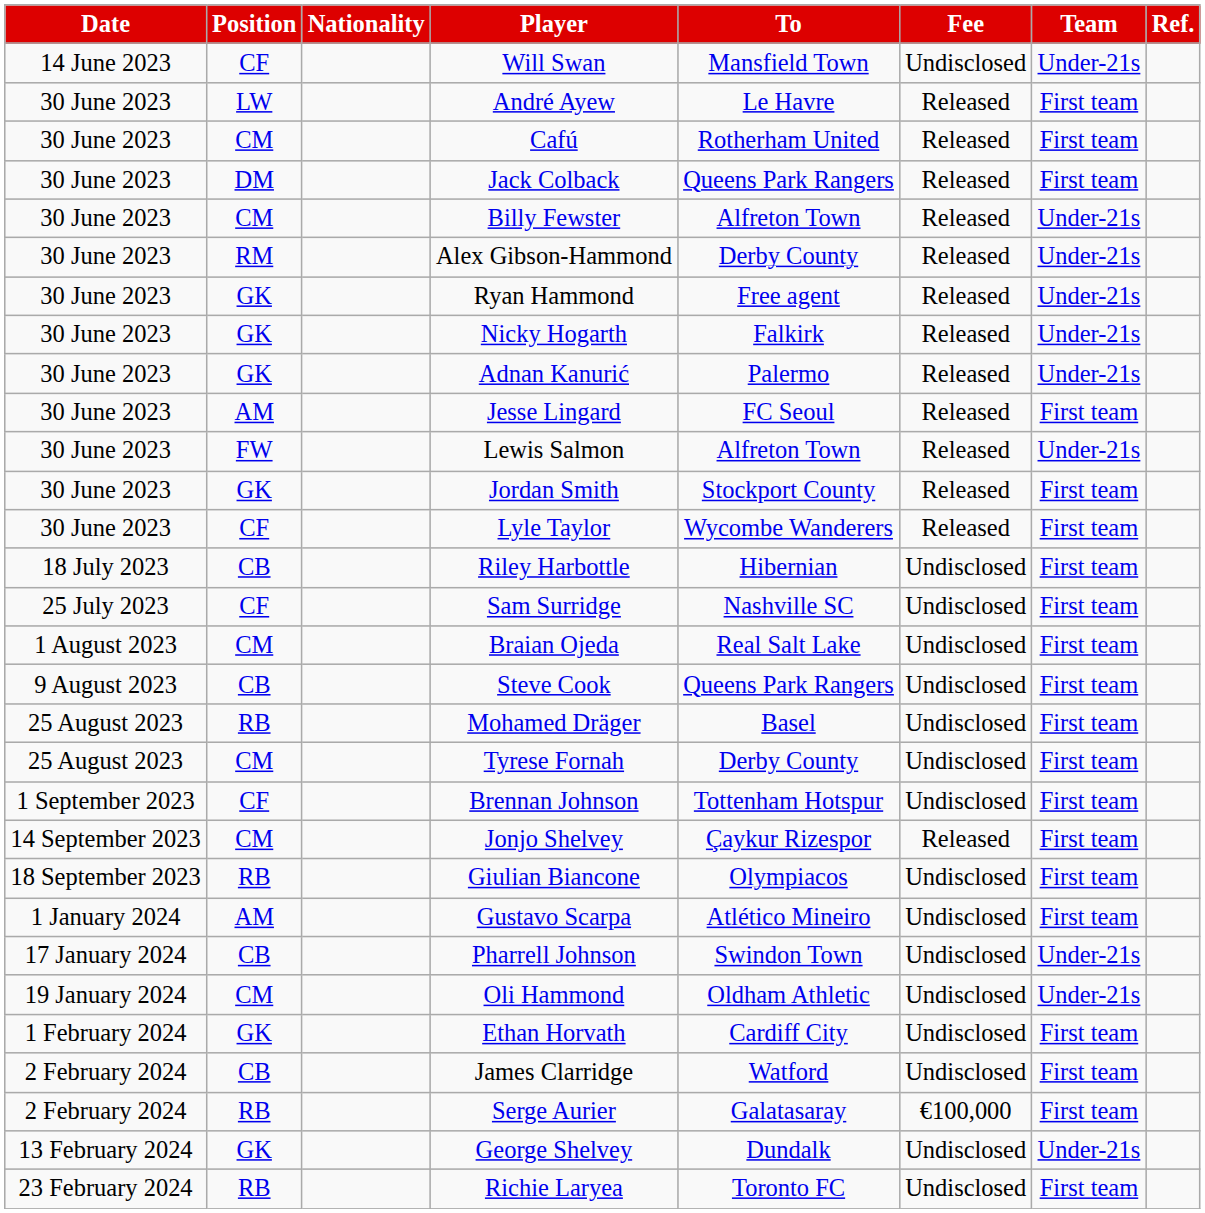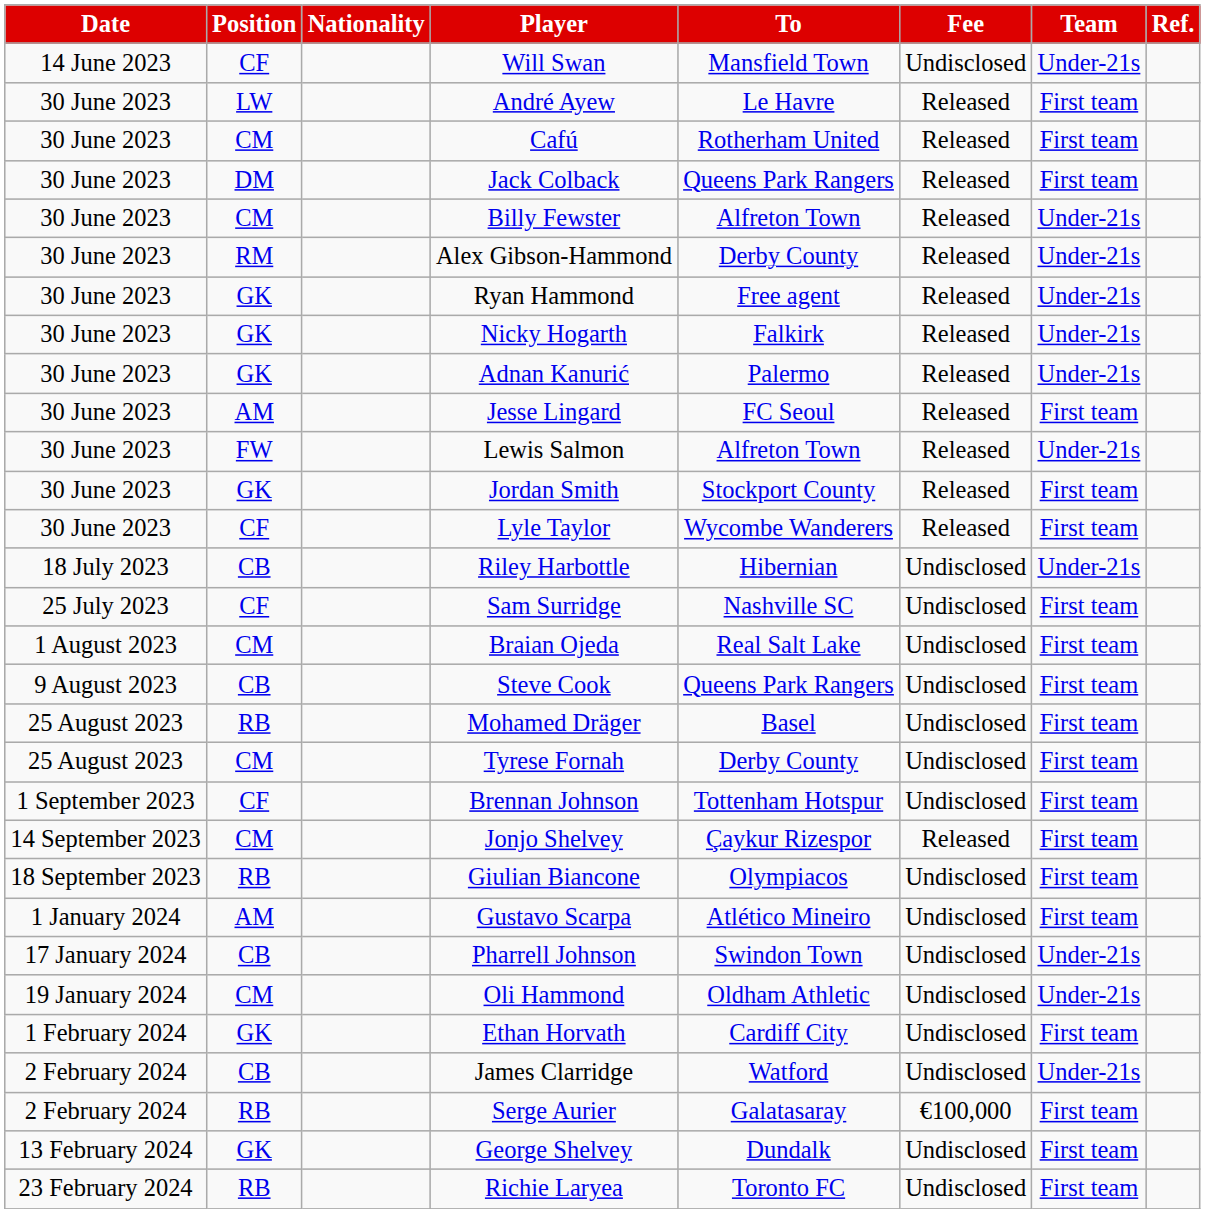(1089, 567) First team -> (1089, 567) Under-21s
(1089, 1072) First team -> (1089, 1072) Under-21s
(1089, 1149) Under-21s -> (1089, 1149) First team
